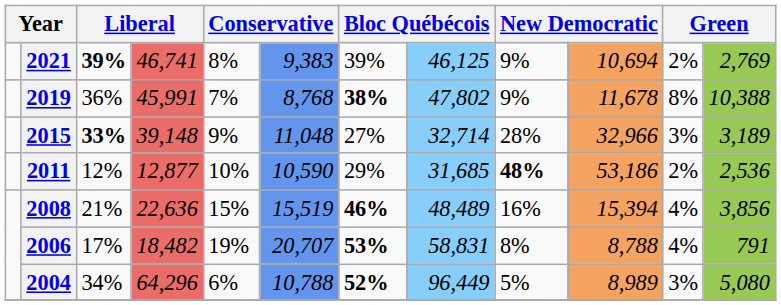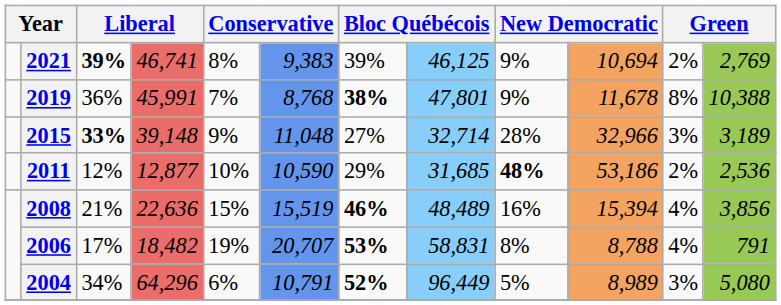(459, 97) 47,802 -> (459, 97) 47,801
(303, 281) 10,788 -> (303, 281) 10,791
